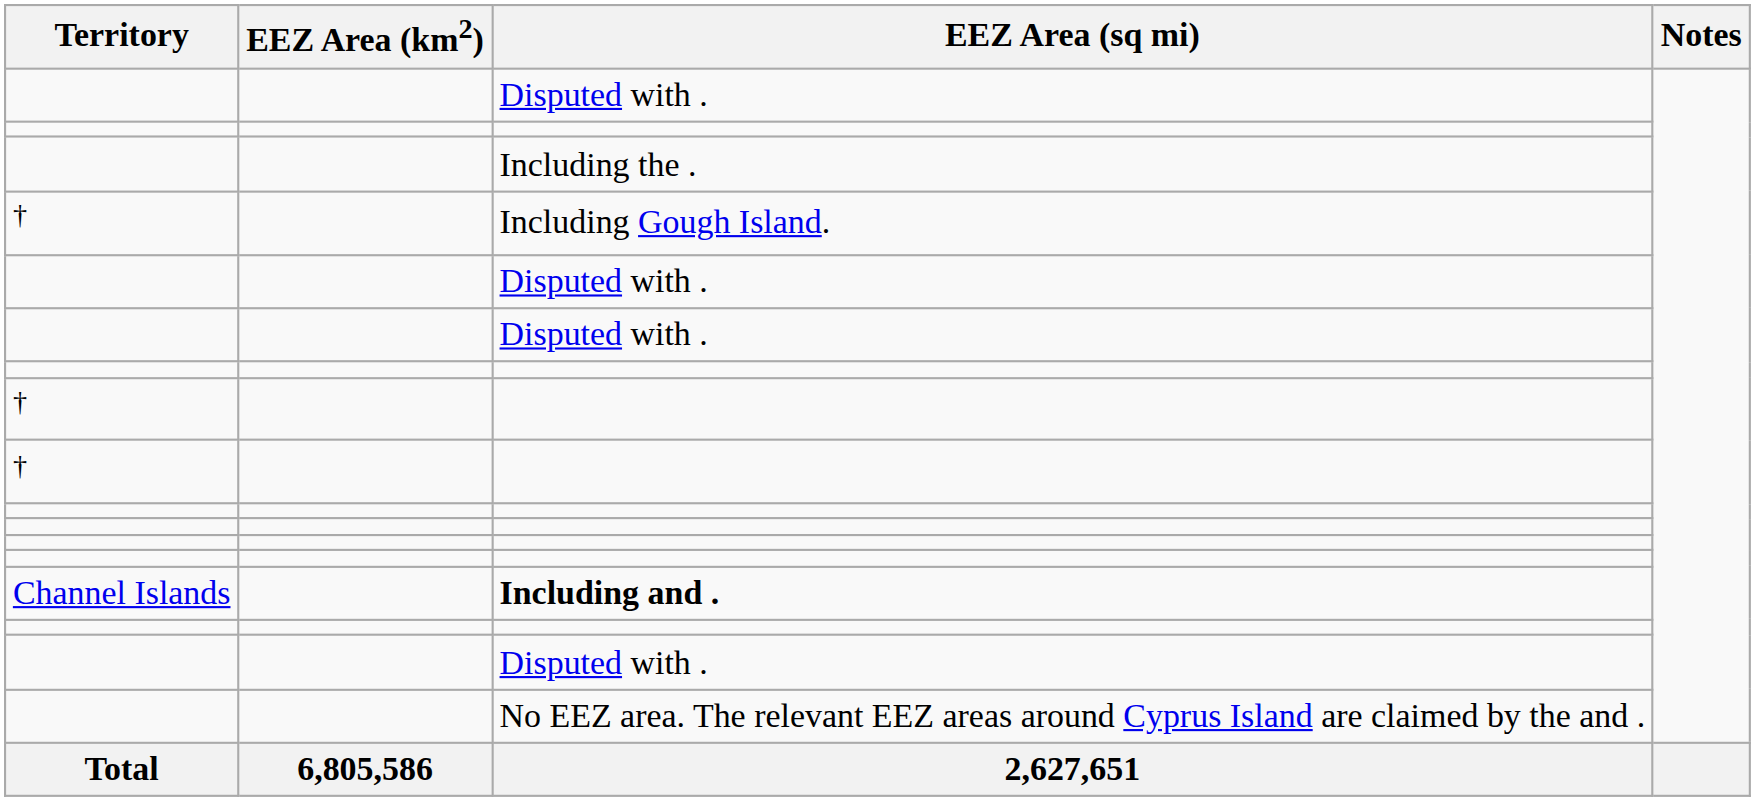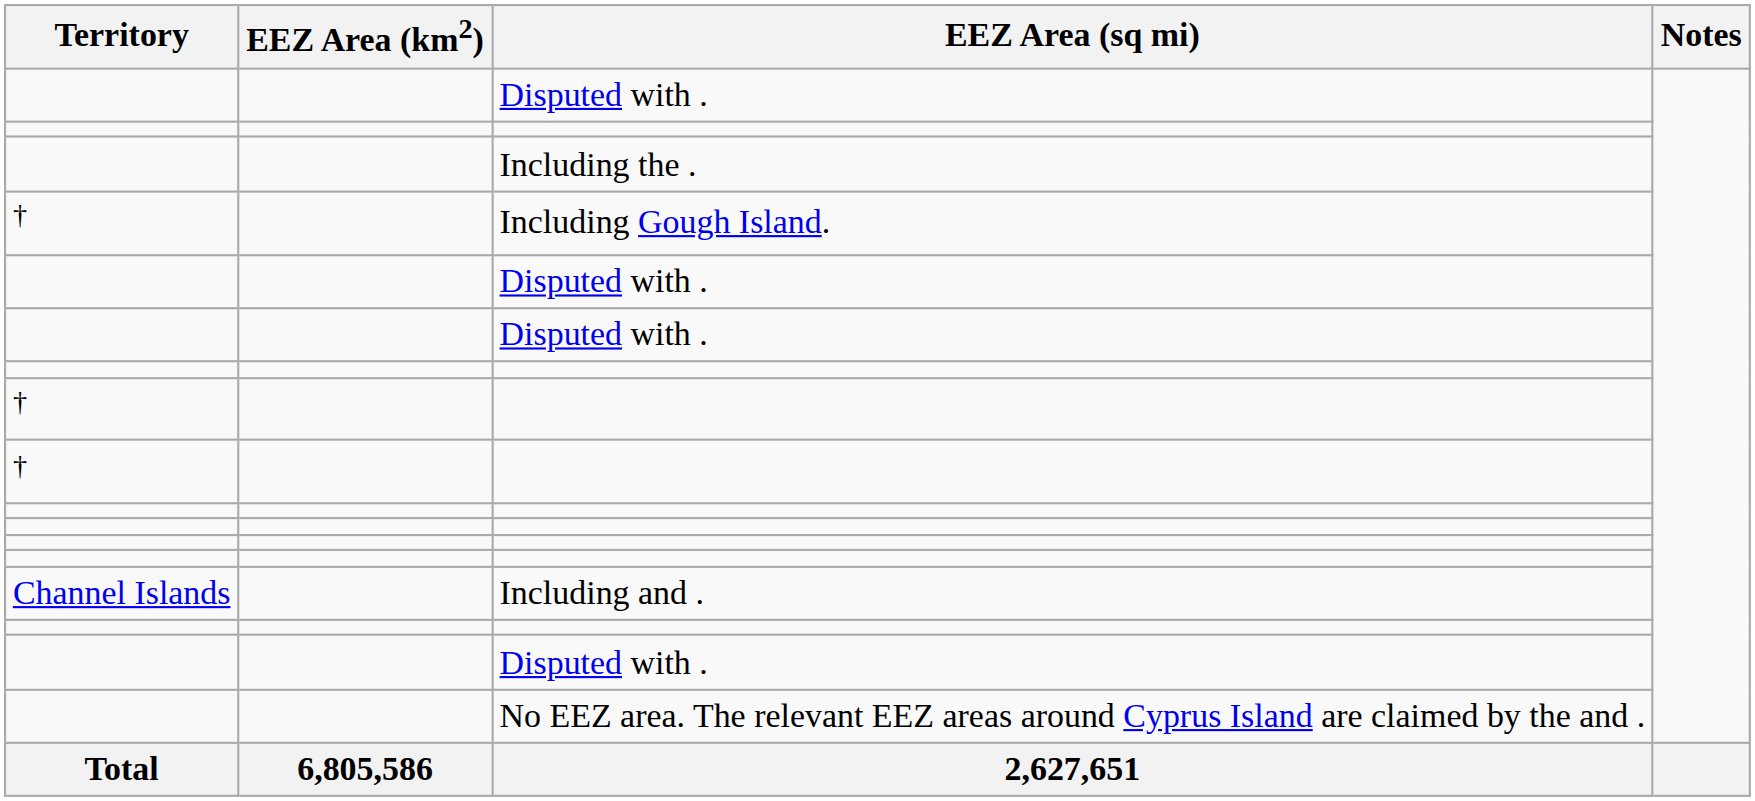(609, 592) bold -> (602, 592) normal
